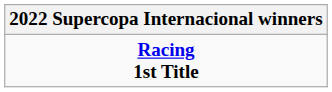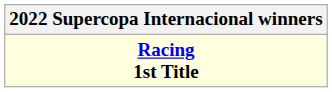(166, 60) no background -> (166, 60) lightyellow background
